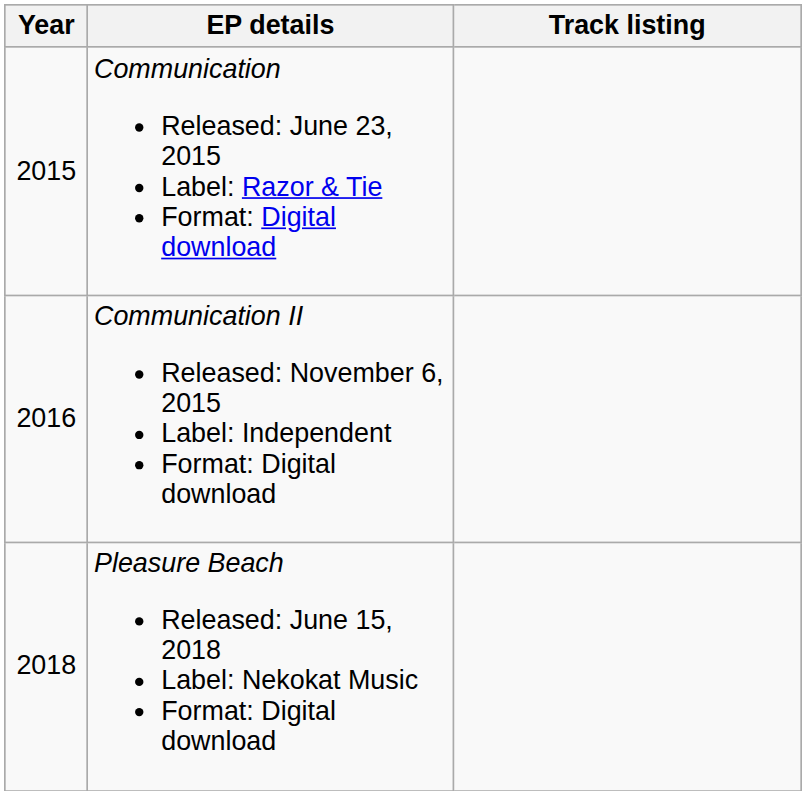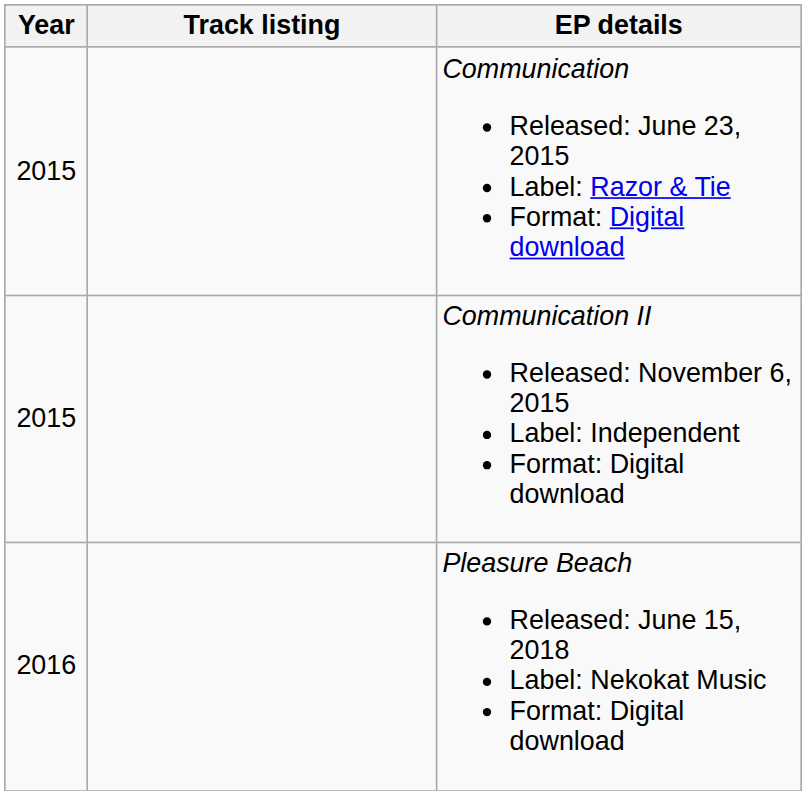columns swapped: (270, 25) <-> (627, 25)
(46, 418) 2016 -> (46, 418) 2015
(46, 666) 2018 -> (46, 666) 2016
